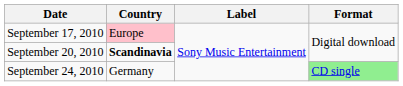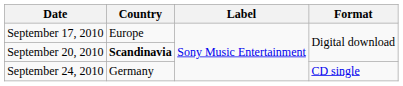(126, 33) pink background -> (126, 33) no background
(336, 71) lightgreen background -> (336, 71) no background
